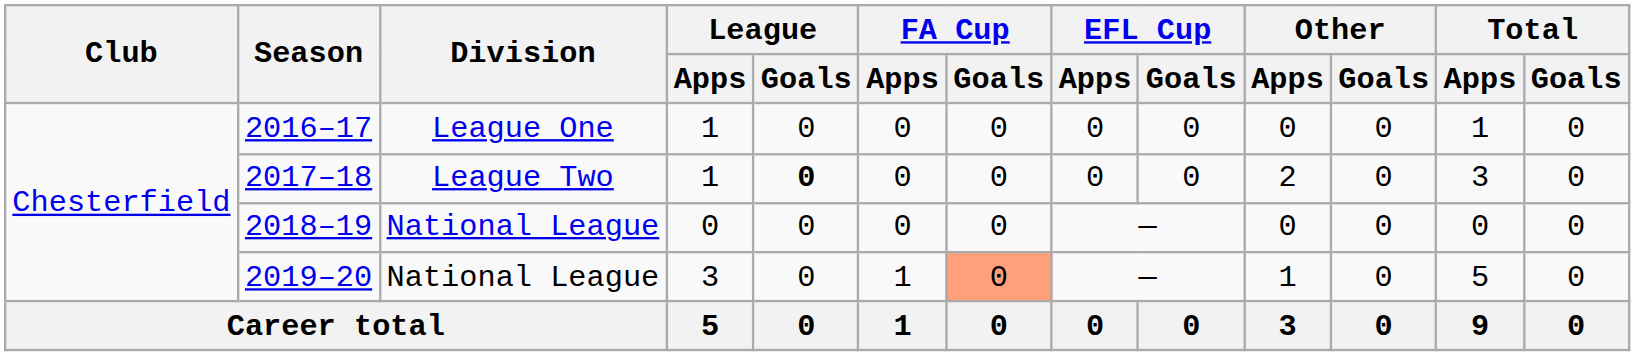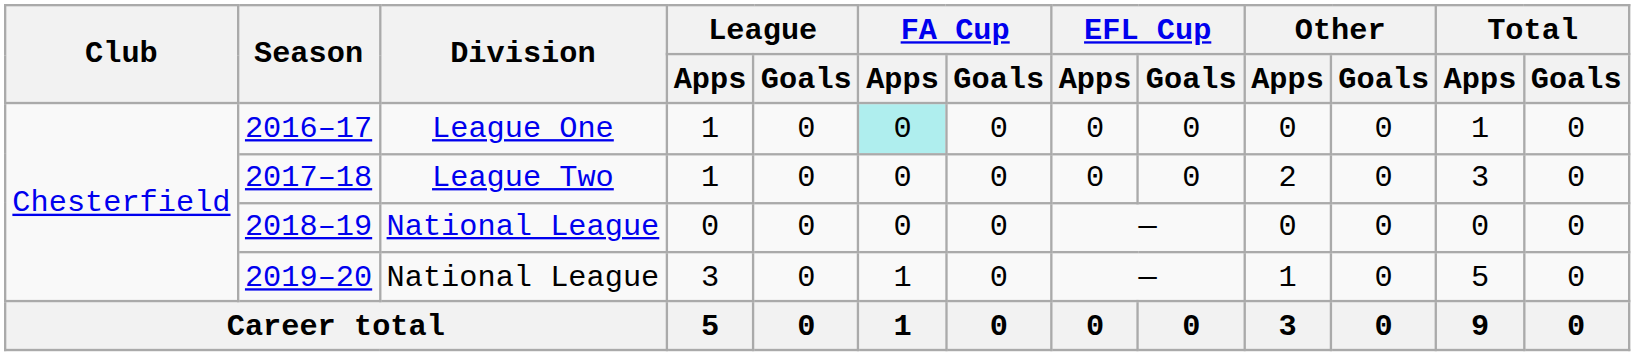(903, 129) no background -> (903, 129) paleturquoise background
(806, 178) bold -> (806, 178) normal
(999, 277) lightsalmon background -> (999, 277) no background
